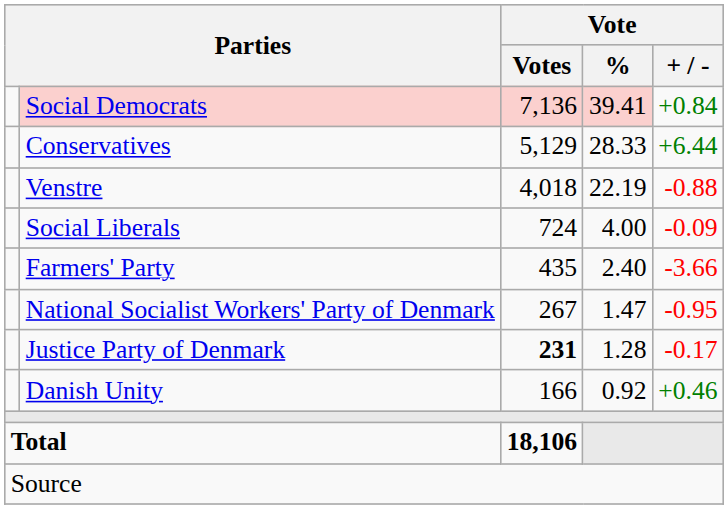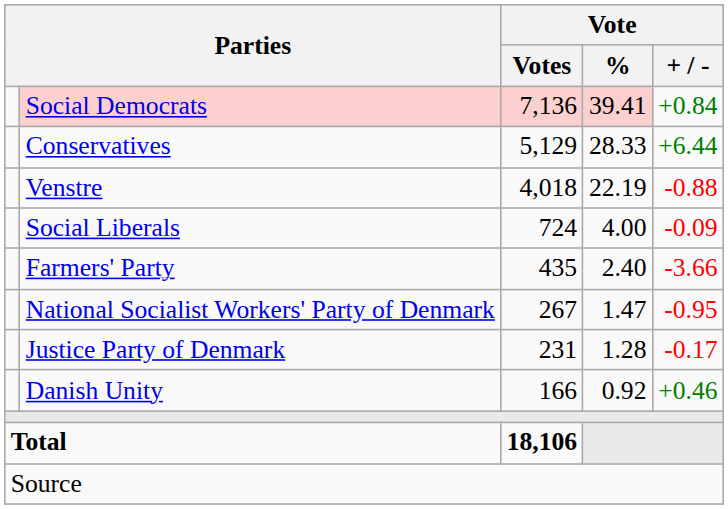(558, 349) bold -> (558, 349) normal
